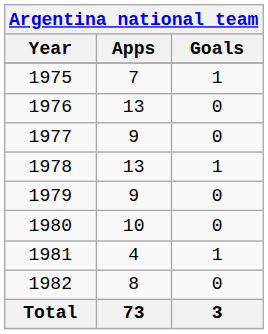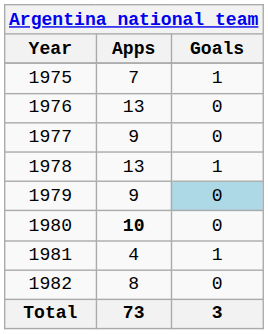(217, 196) no background -> (217, 196) lightblue background
(134, 226) normal -> (134, 226) bold
